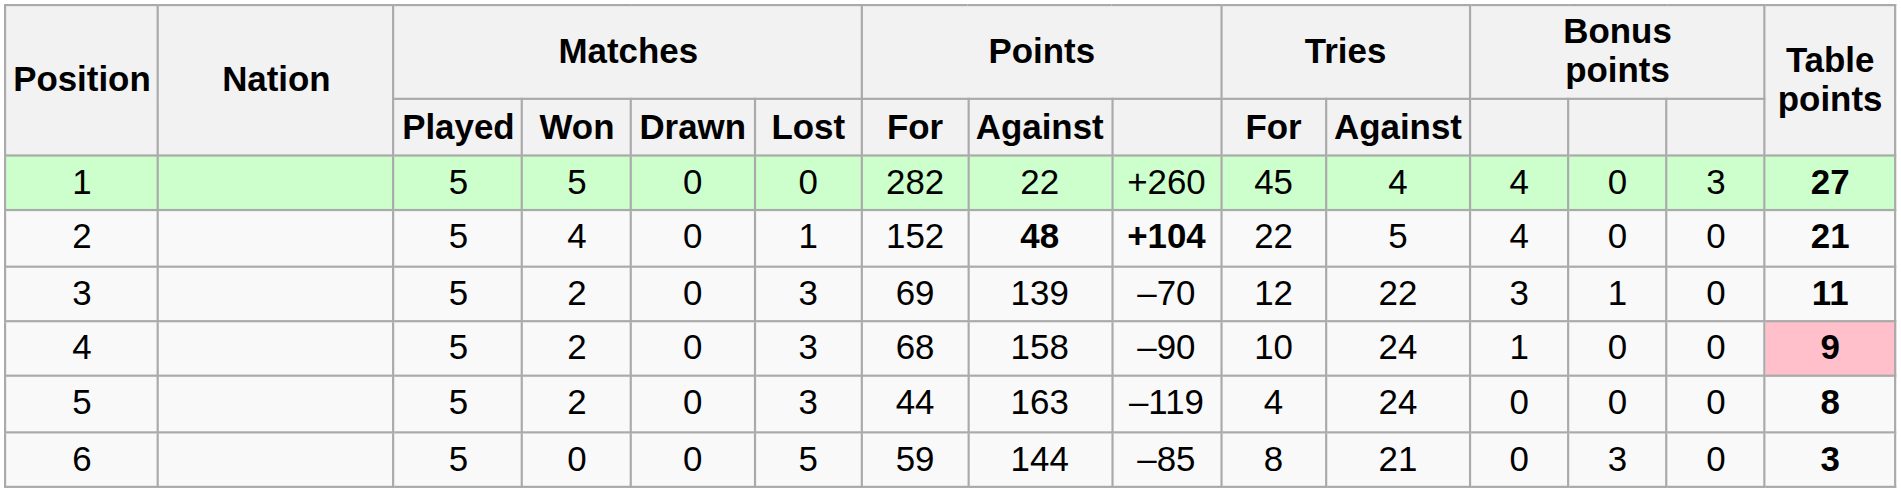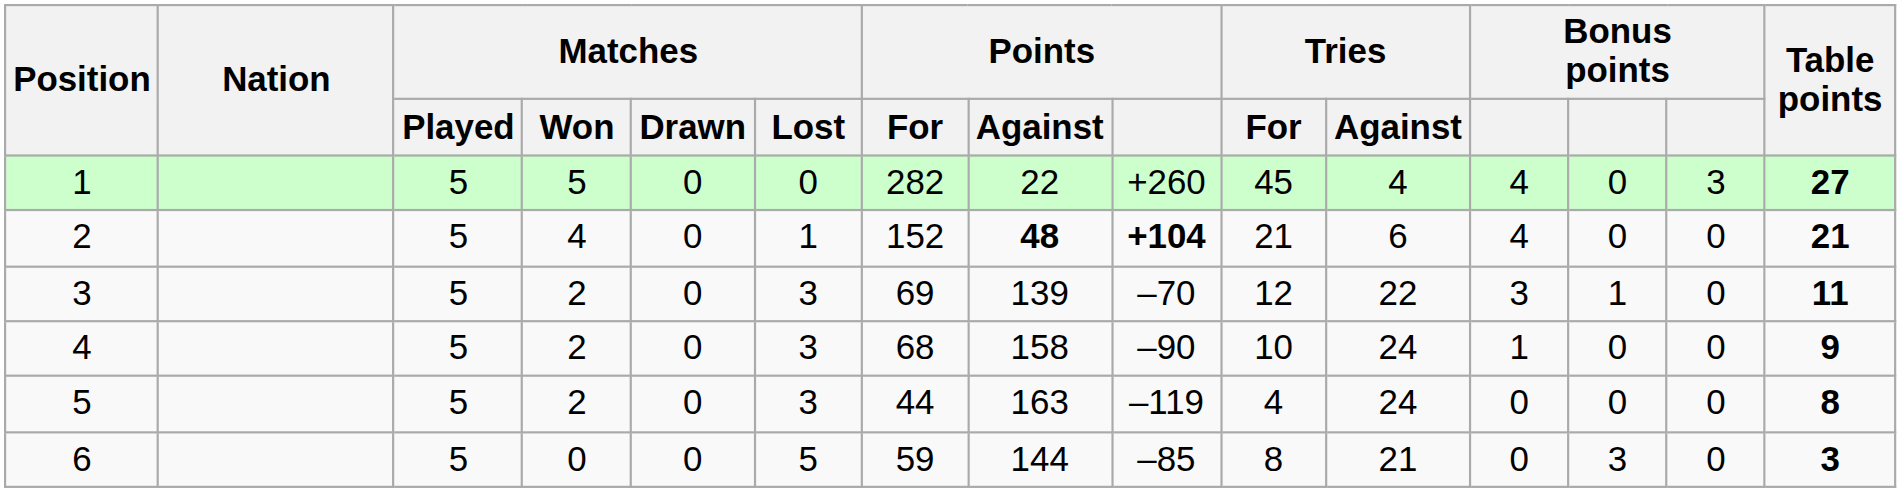(1274, 237) 22 -> (1274, 237) 21
(1398, 237) 5 -> (1398, 237) 6
(1830, 347) pink background -> (1830, 347) no background
